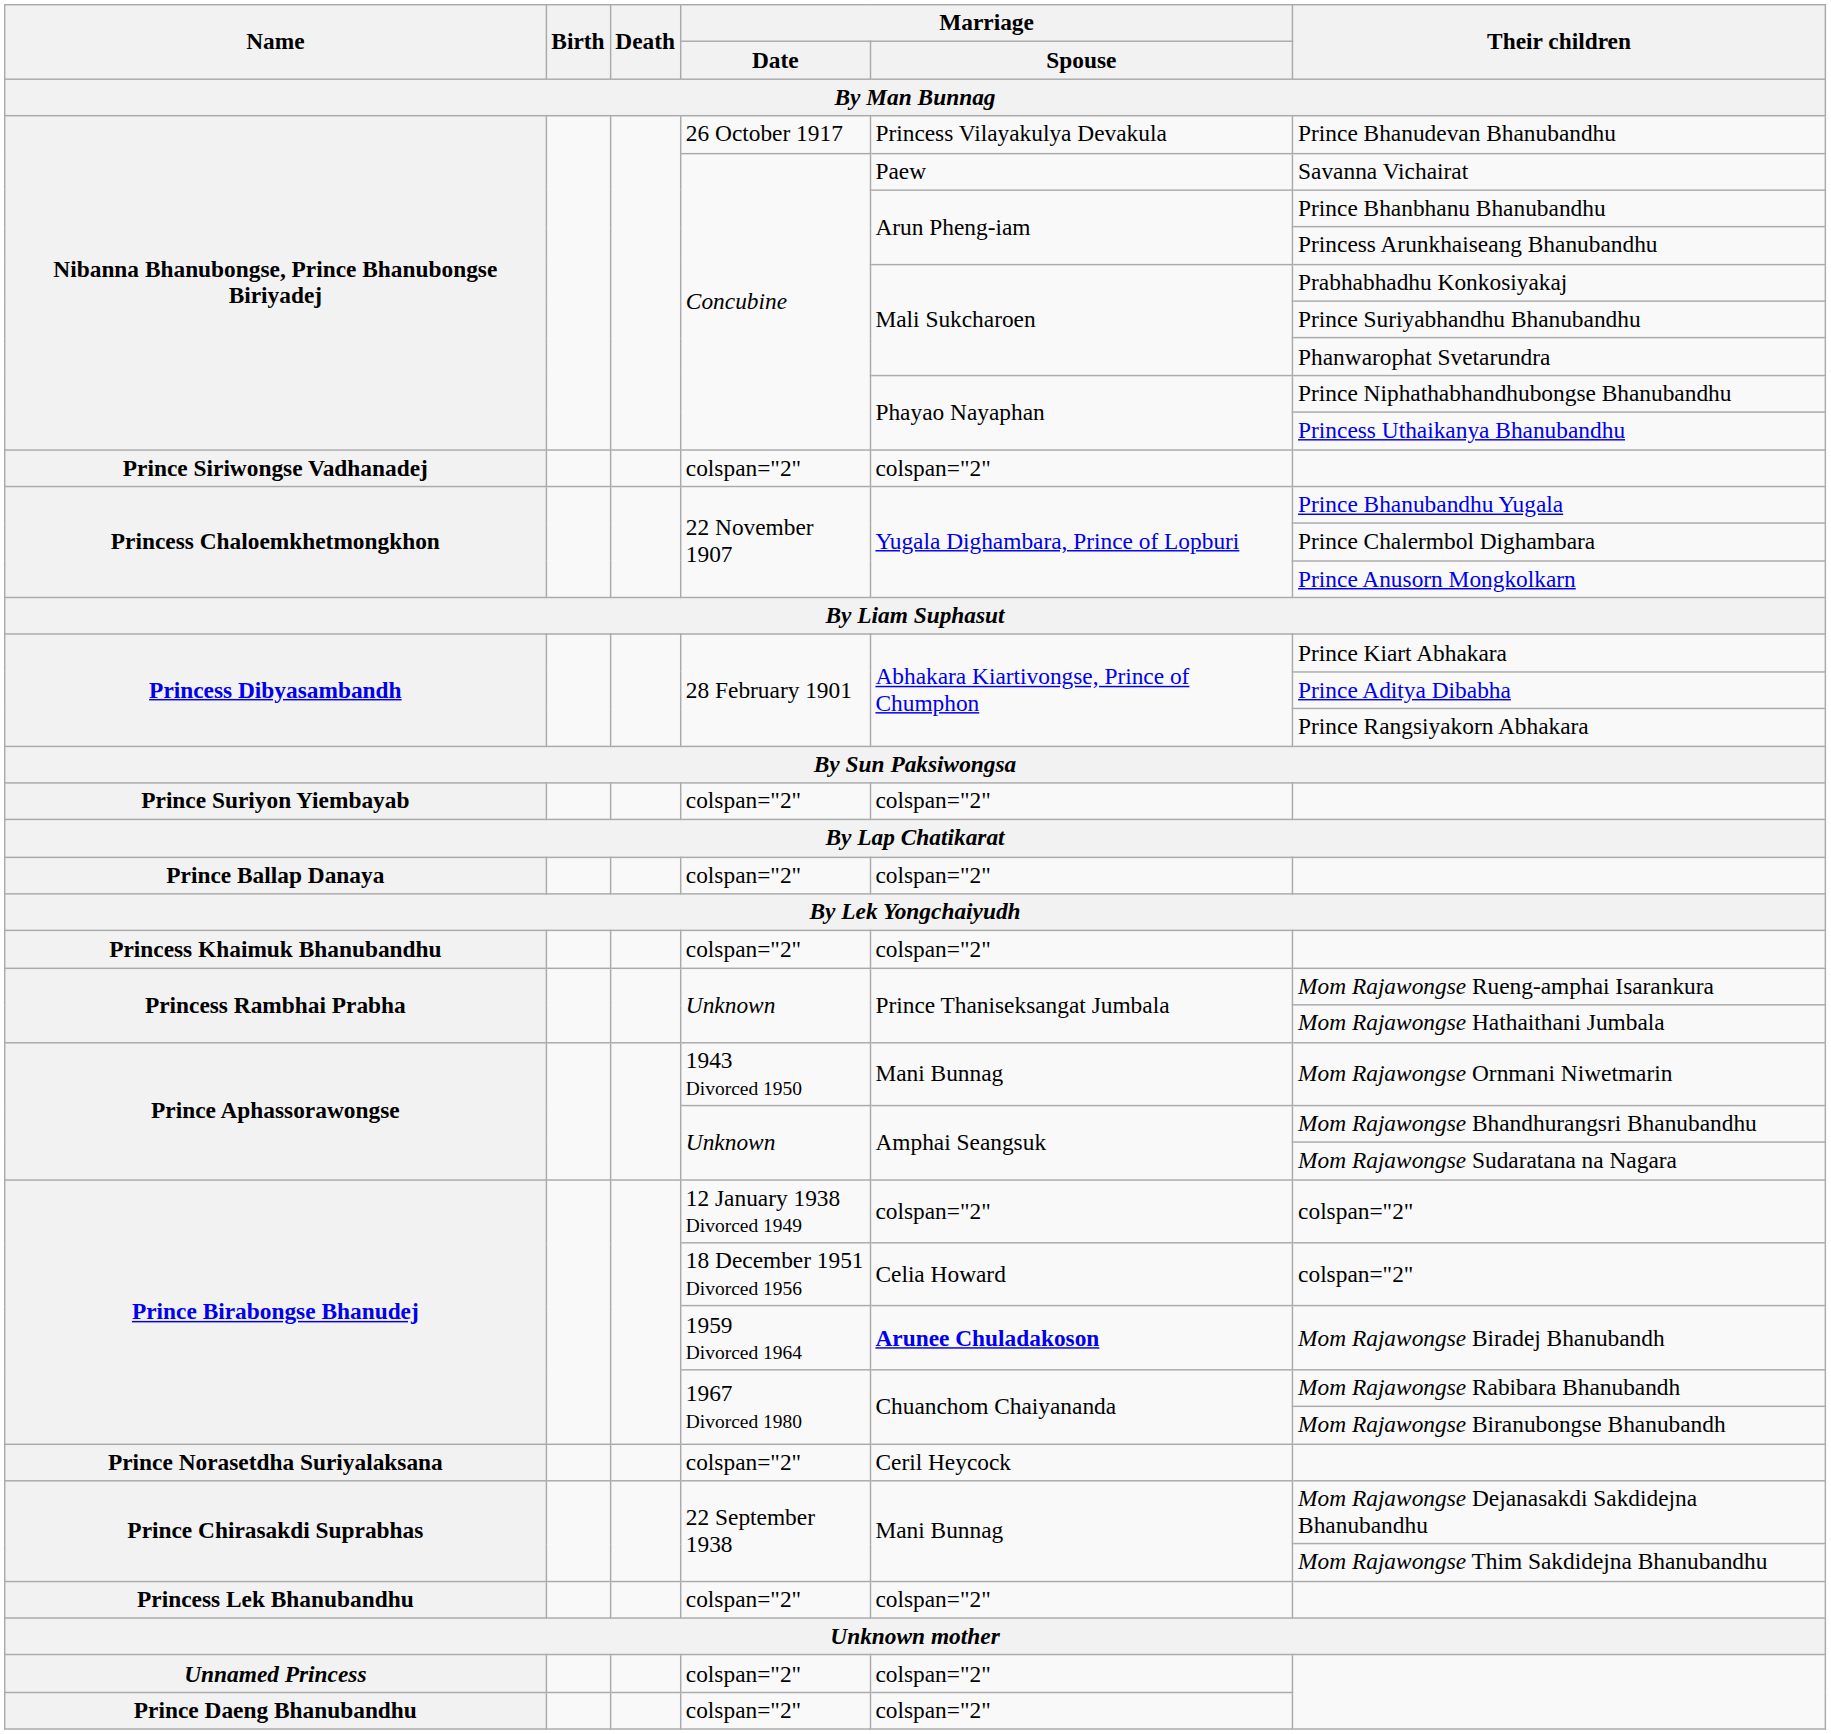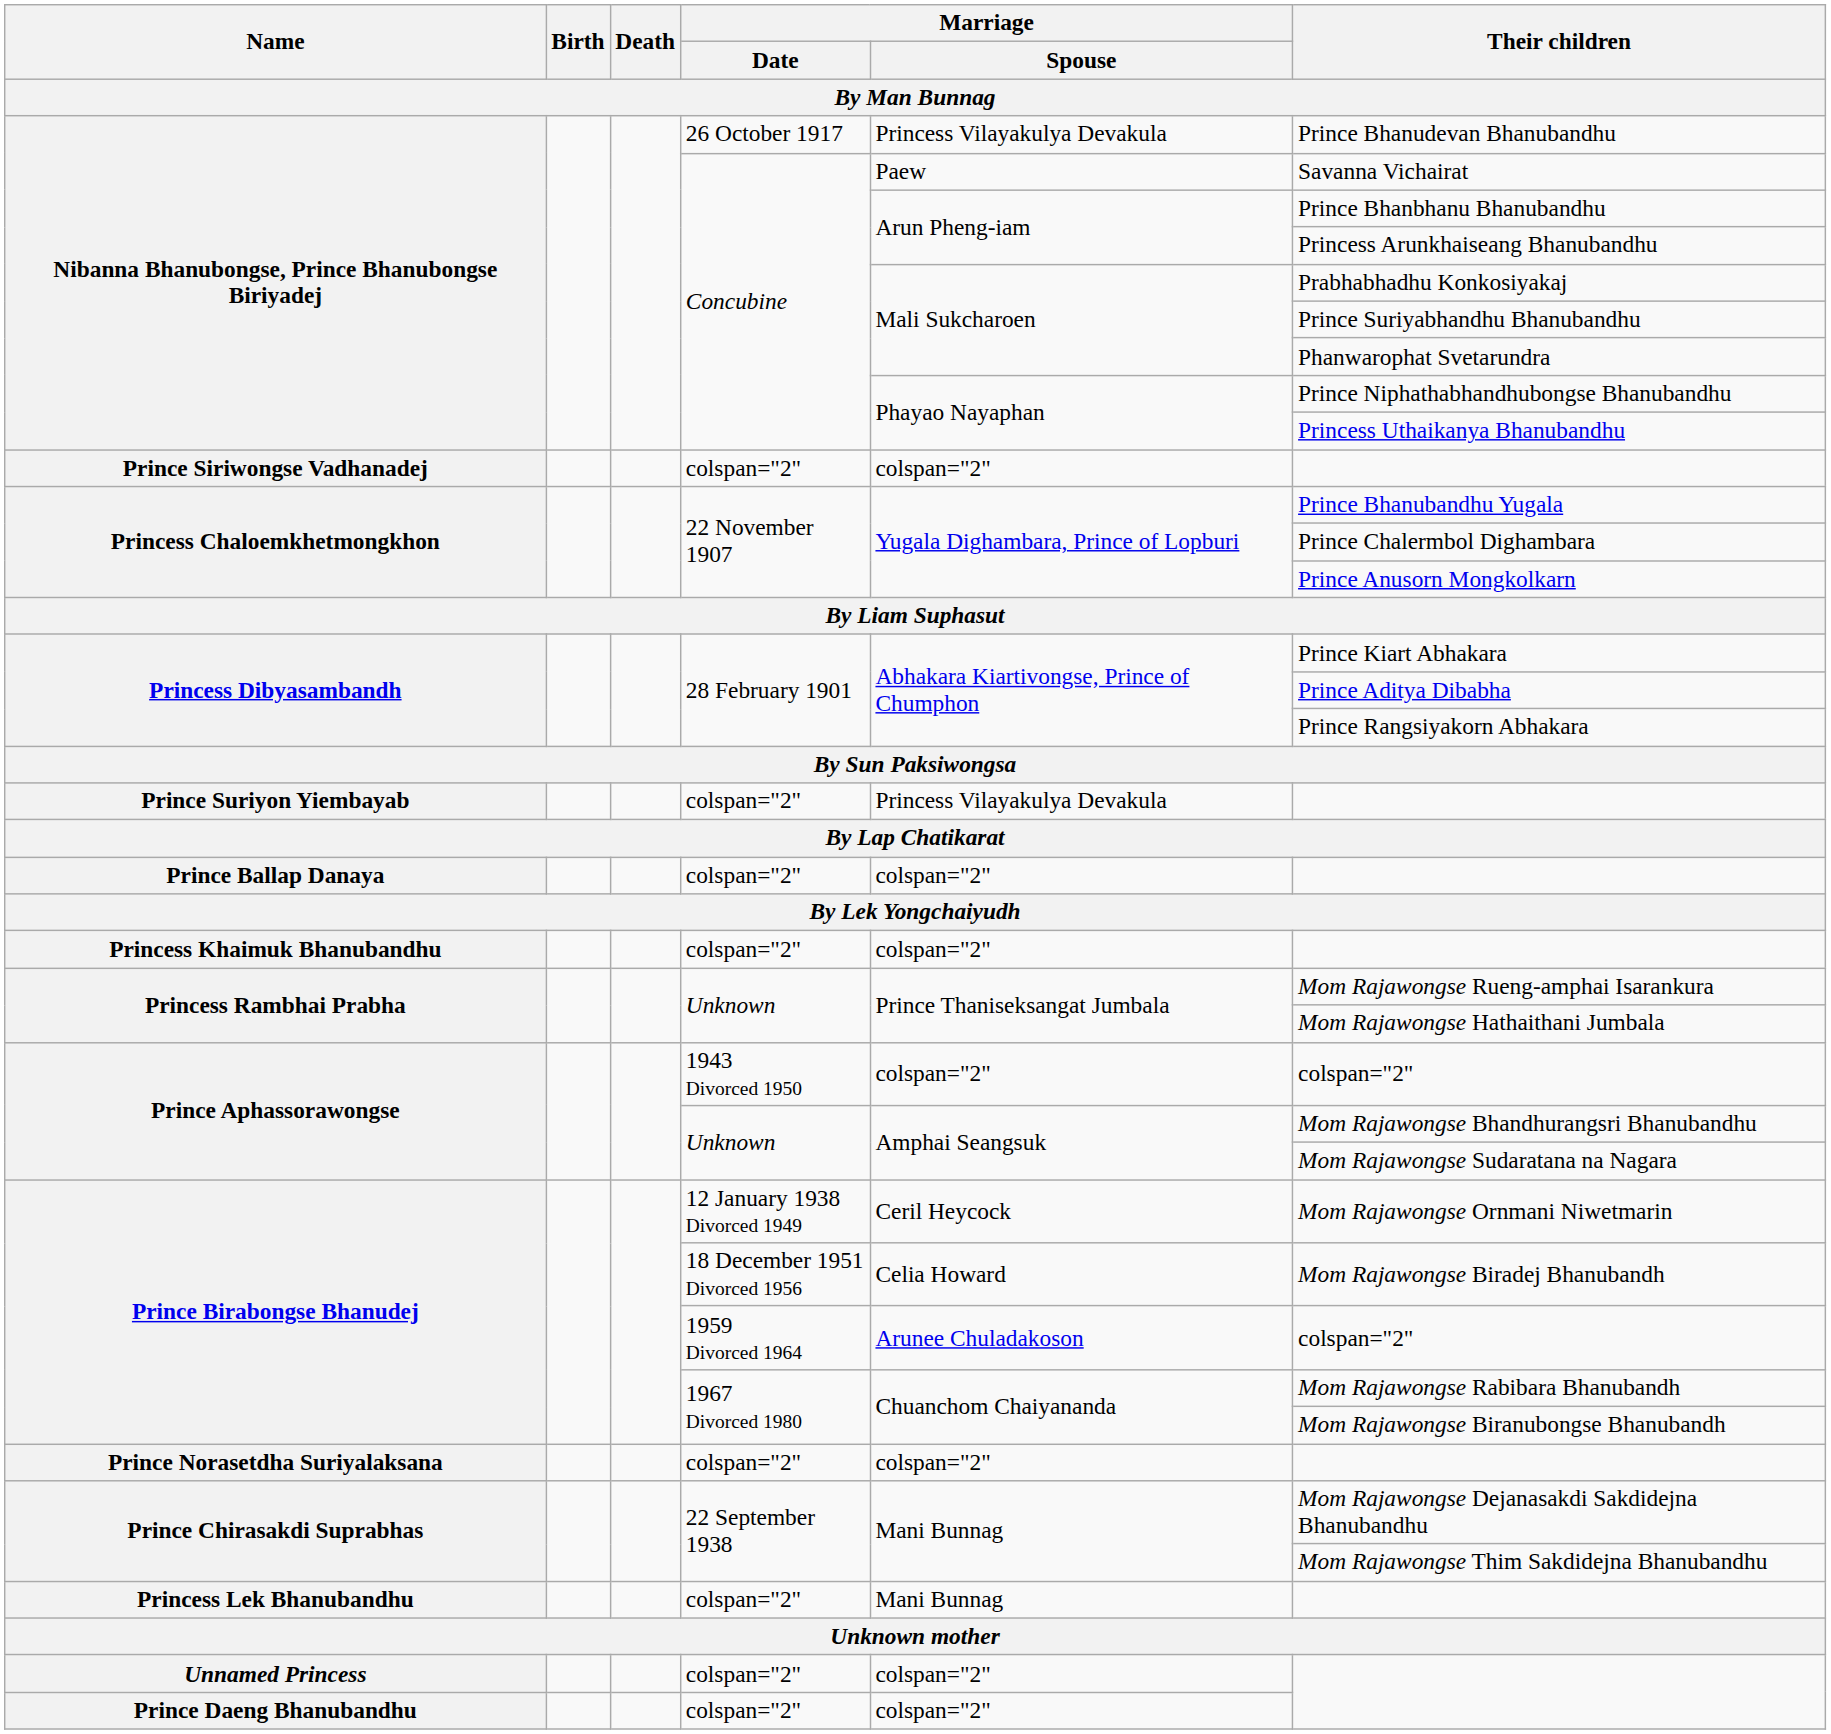(933, 801) colspan="2" -> (1021, 801) Princess Vilayakulya Devakula
(939, 1073) Mani Bunnag -> (933, 1073) colspan="2"
(1485, 1073) Mom Rajawongse Ornmani Niwetmarin -> (1356, 1073) colspan="2"
(933, 1210) colspan="2" -> (943, 1210) Ceril Heycock
(1356, 1210) colspan="2" -> (1485, 1210) Mom Rajawongse Ornmani Niwetmarin
(1356, 1274) colspan="2" -> (1481, 1274) Mom Rajawongse Biradej Bhanubandh
(987, 1337) bold -> (980, 1337) normal
(1481, 1337) Mom Rajawongse Biradej Bhanubandh -> (1356, 1337) colspan="2"
(943, 1461) Ceril Heycock -> (933, 1461) colspan="2"
(933, 1599) colspan="2" -> (939, 1599) Mani Bunnag
